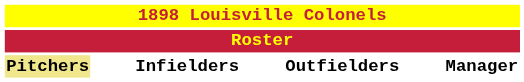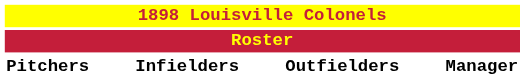(48, 66) khaki background -> (48, 66) no background
